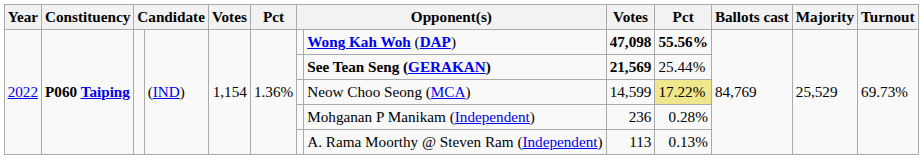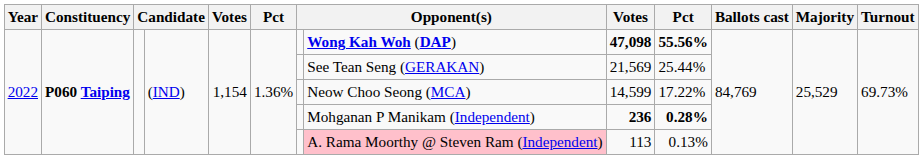(399, 67) bold -> (396, 67) normal
(631, 67) bold -> (631, 67) normal
(682, 92) khaki background -> (682, 92) no background
(640, 117) normal -> (640, 117) bold
(688, 117) normal -> (687, 117) bold
(455, 142) no background -> (455, 142) pink background
